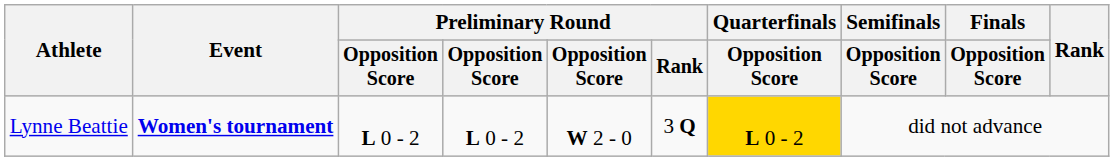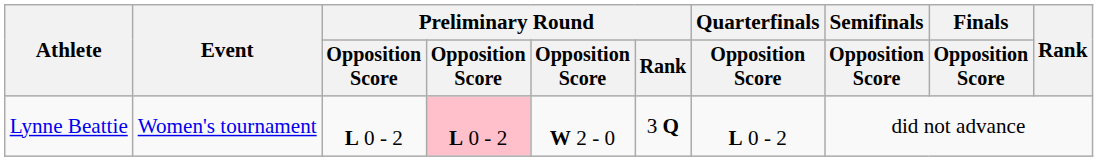(236, 126) bold -> (227, 126) normal
(495, 138) no background -> (478, 138) pink background
(774, 138) gold background -> (758, 138) no background
